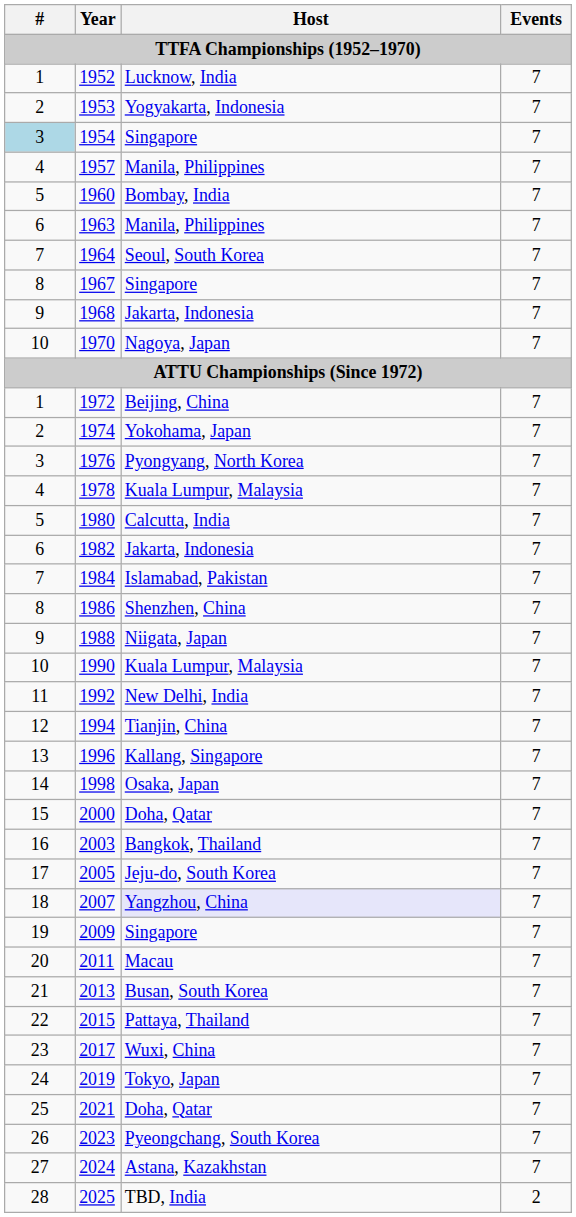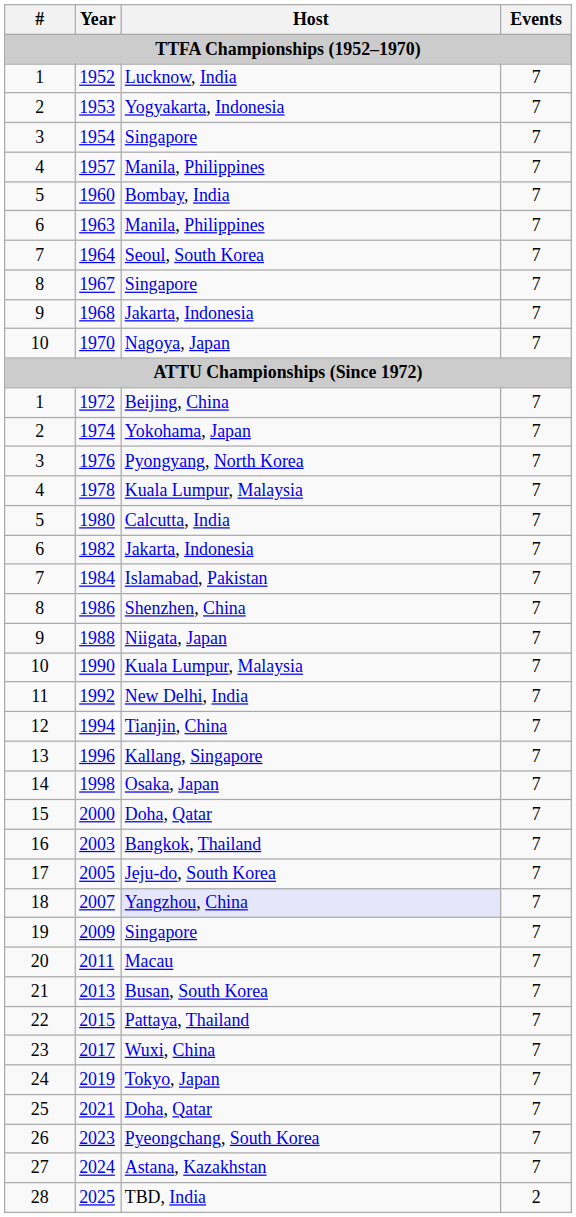(40, 137) lightblue background -> (40, 137) no background
